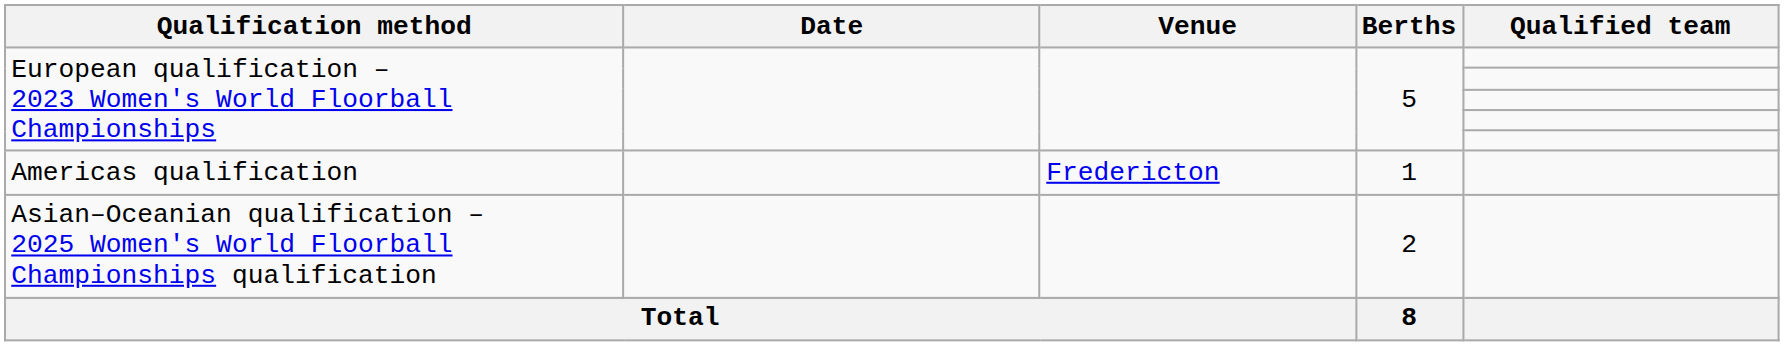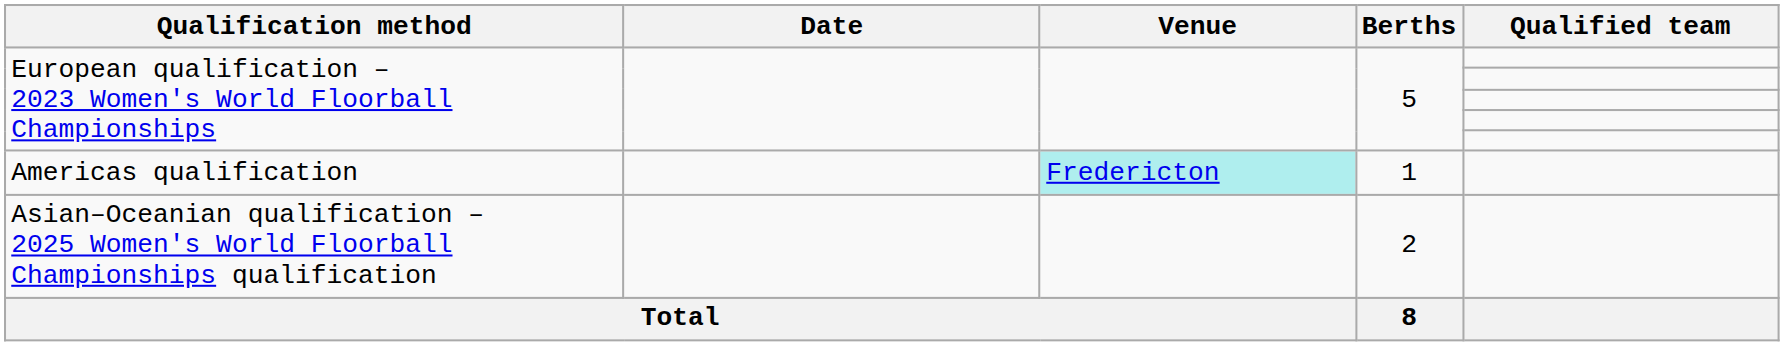(1133, 173) no background -> (1133, 173) paleturquoise background
